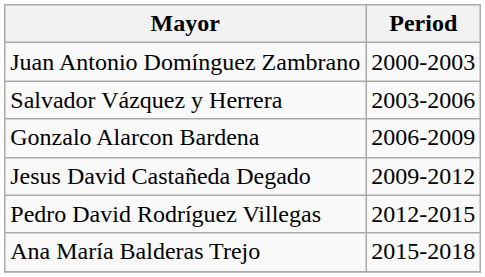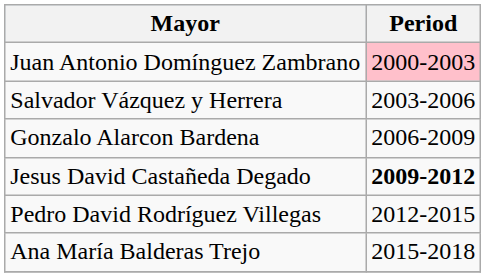(423, 61) no background -> (423, 61) pink background
(423, 175) normal -> (423, 175) bold
